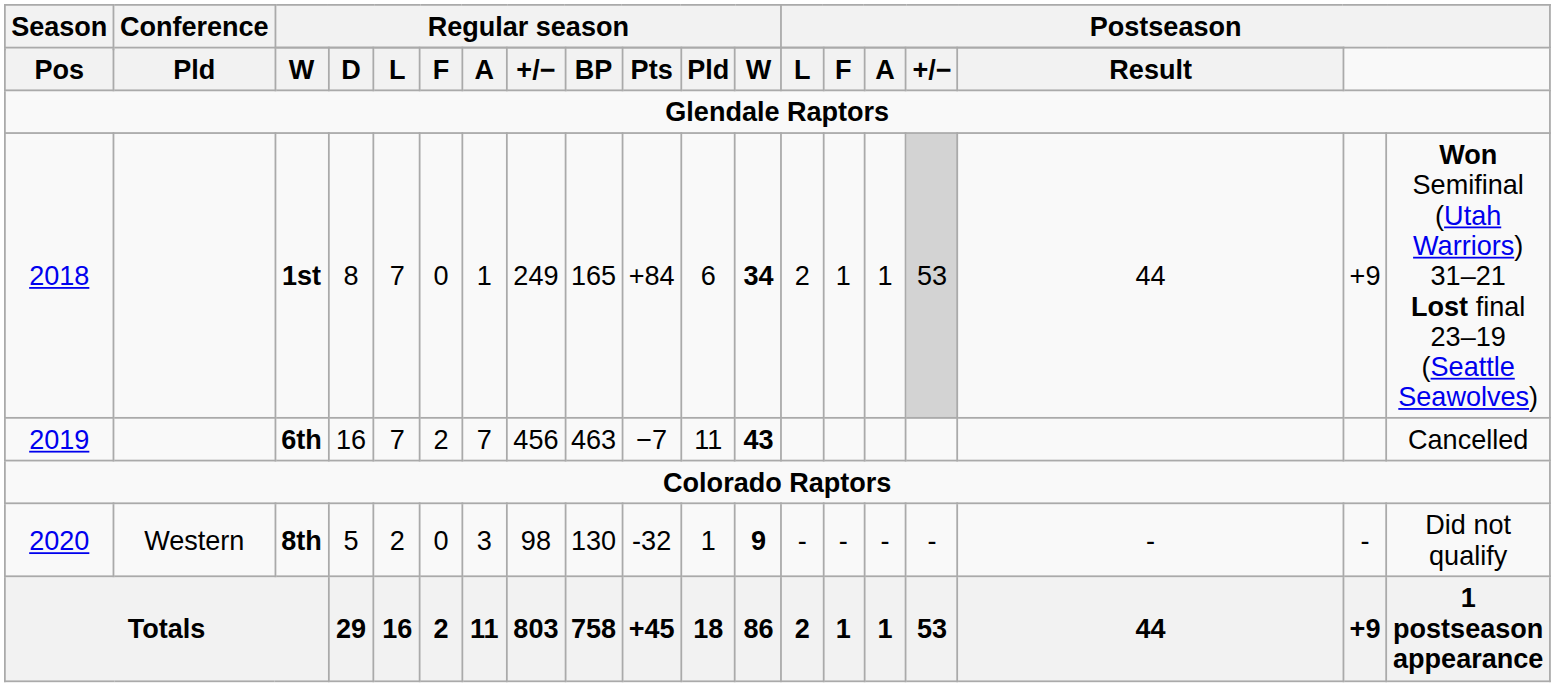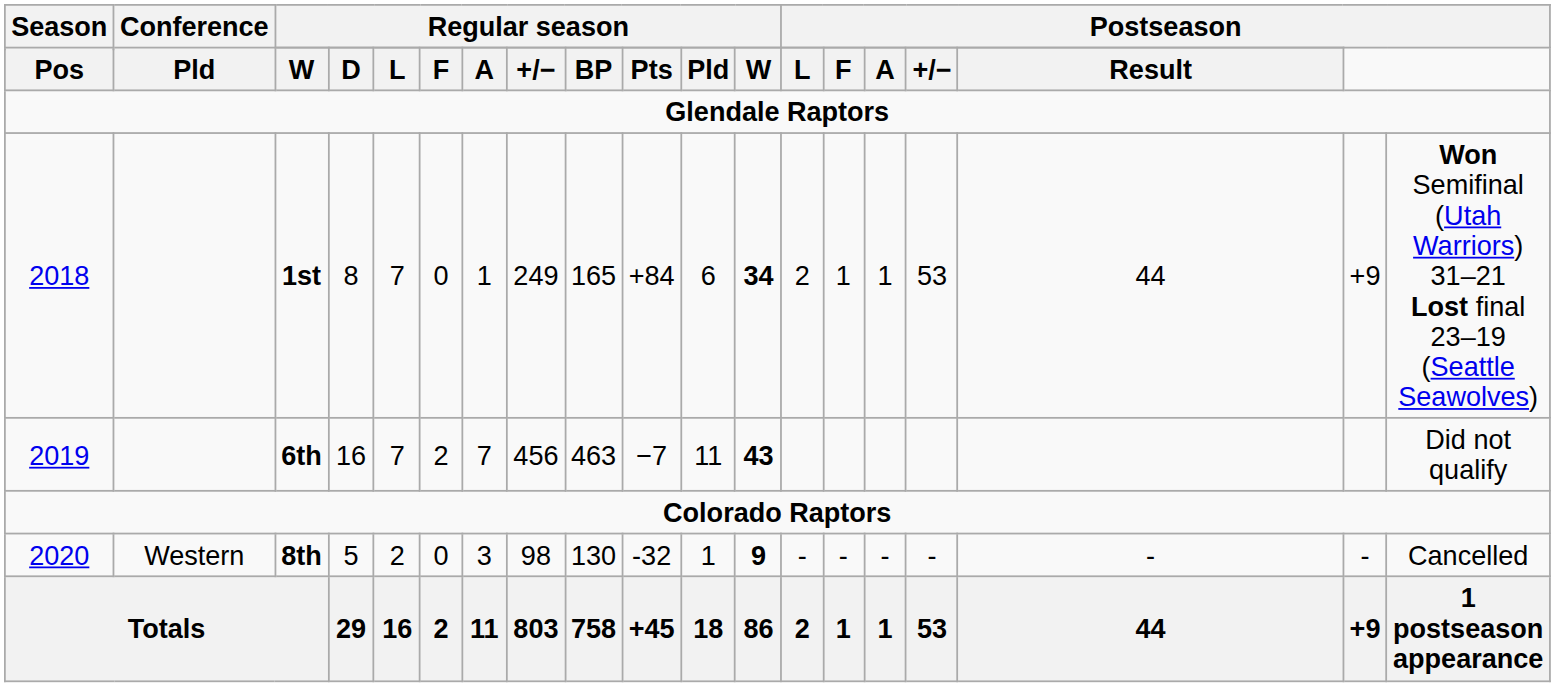(932, 276) lightgrey background -> (932, 276) no background
(1468, 440) Cancelled -> (1468, 455) Did not qualify
(1468, 541) Did not qualify -> (1468, 556) Cancelled
